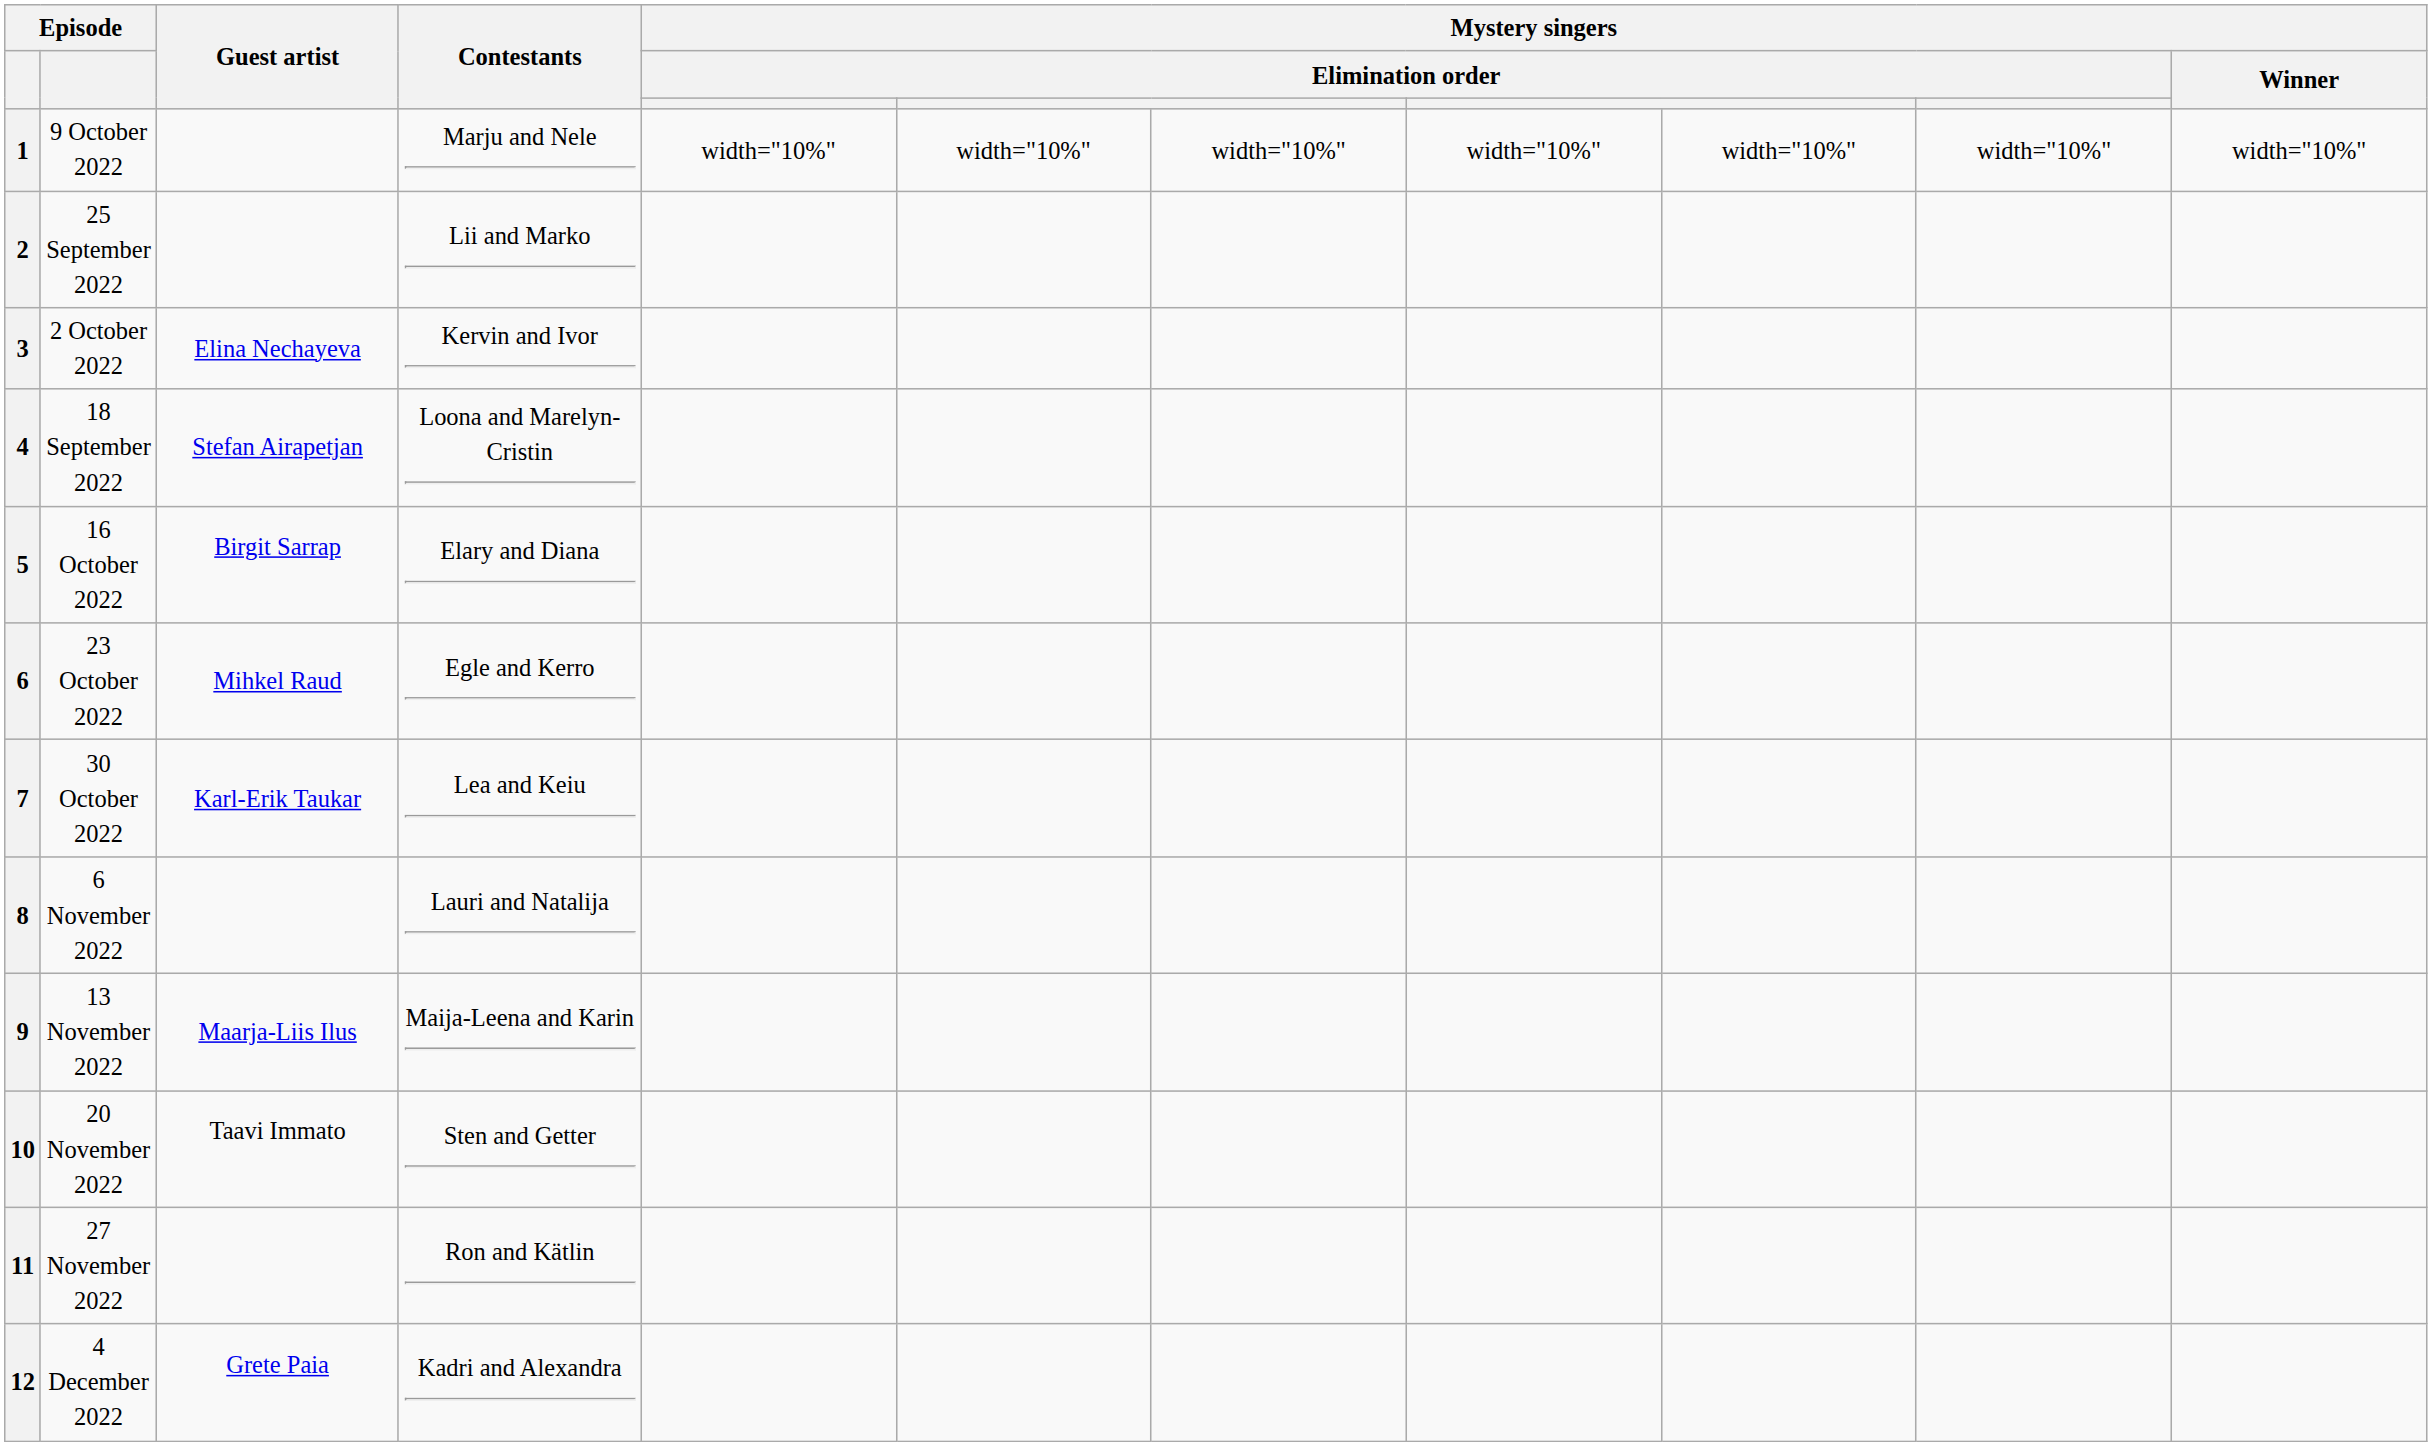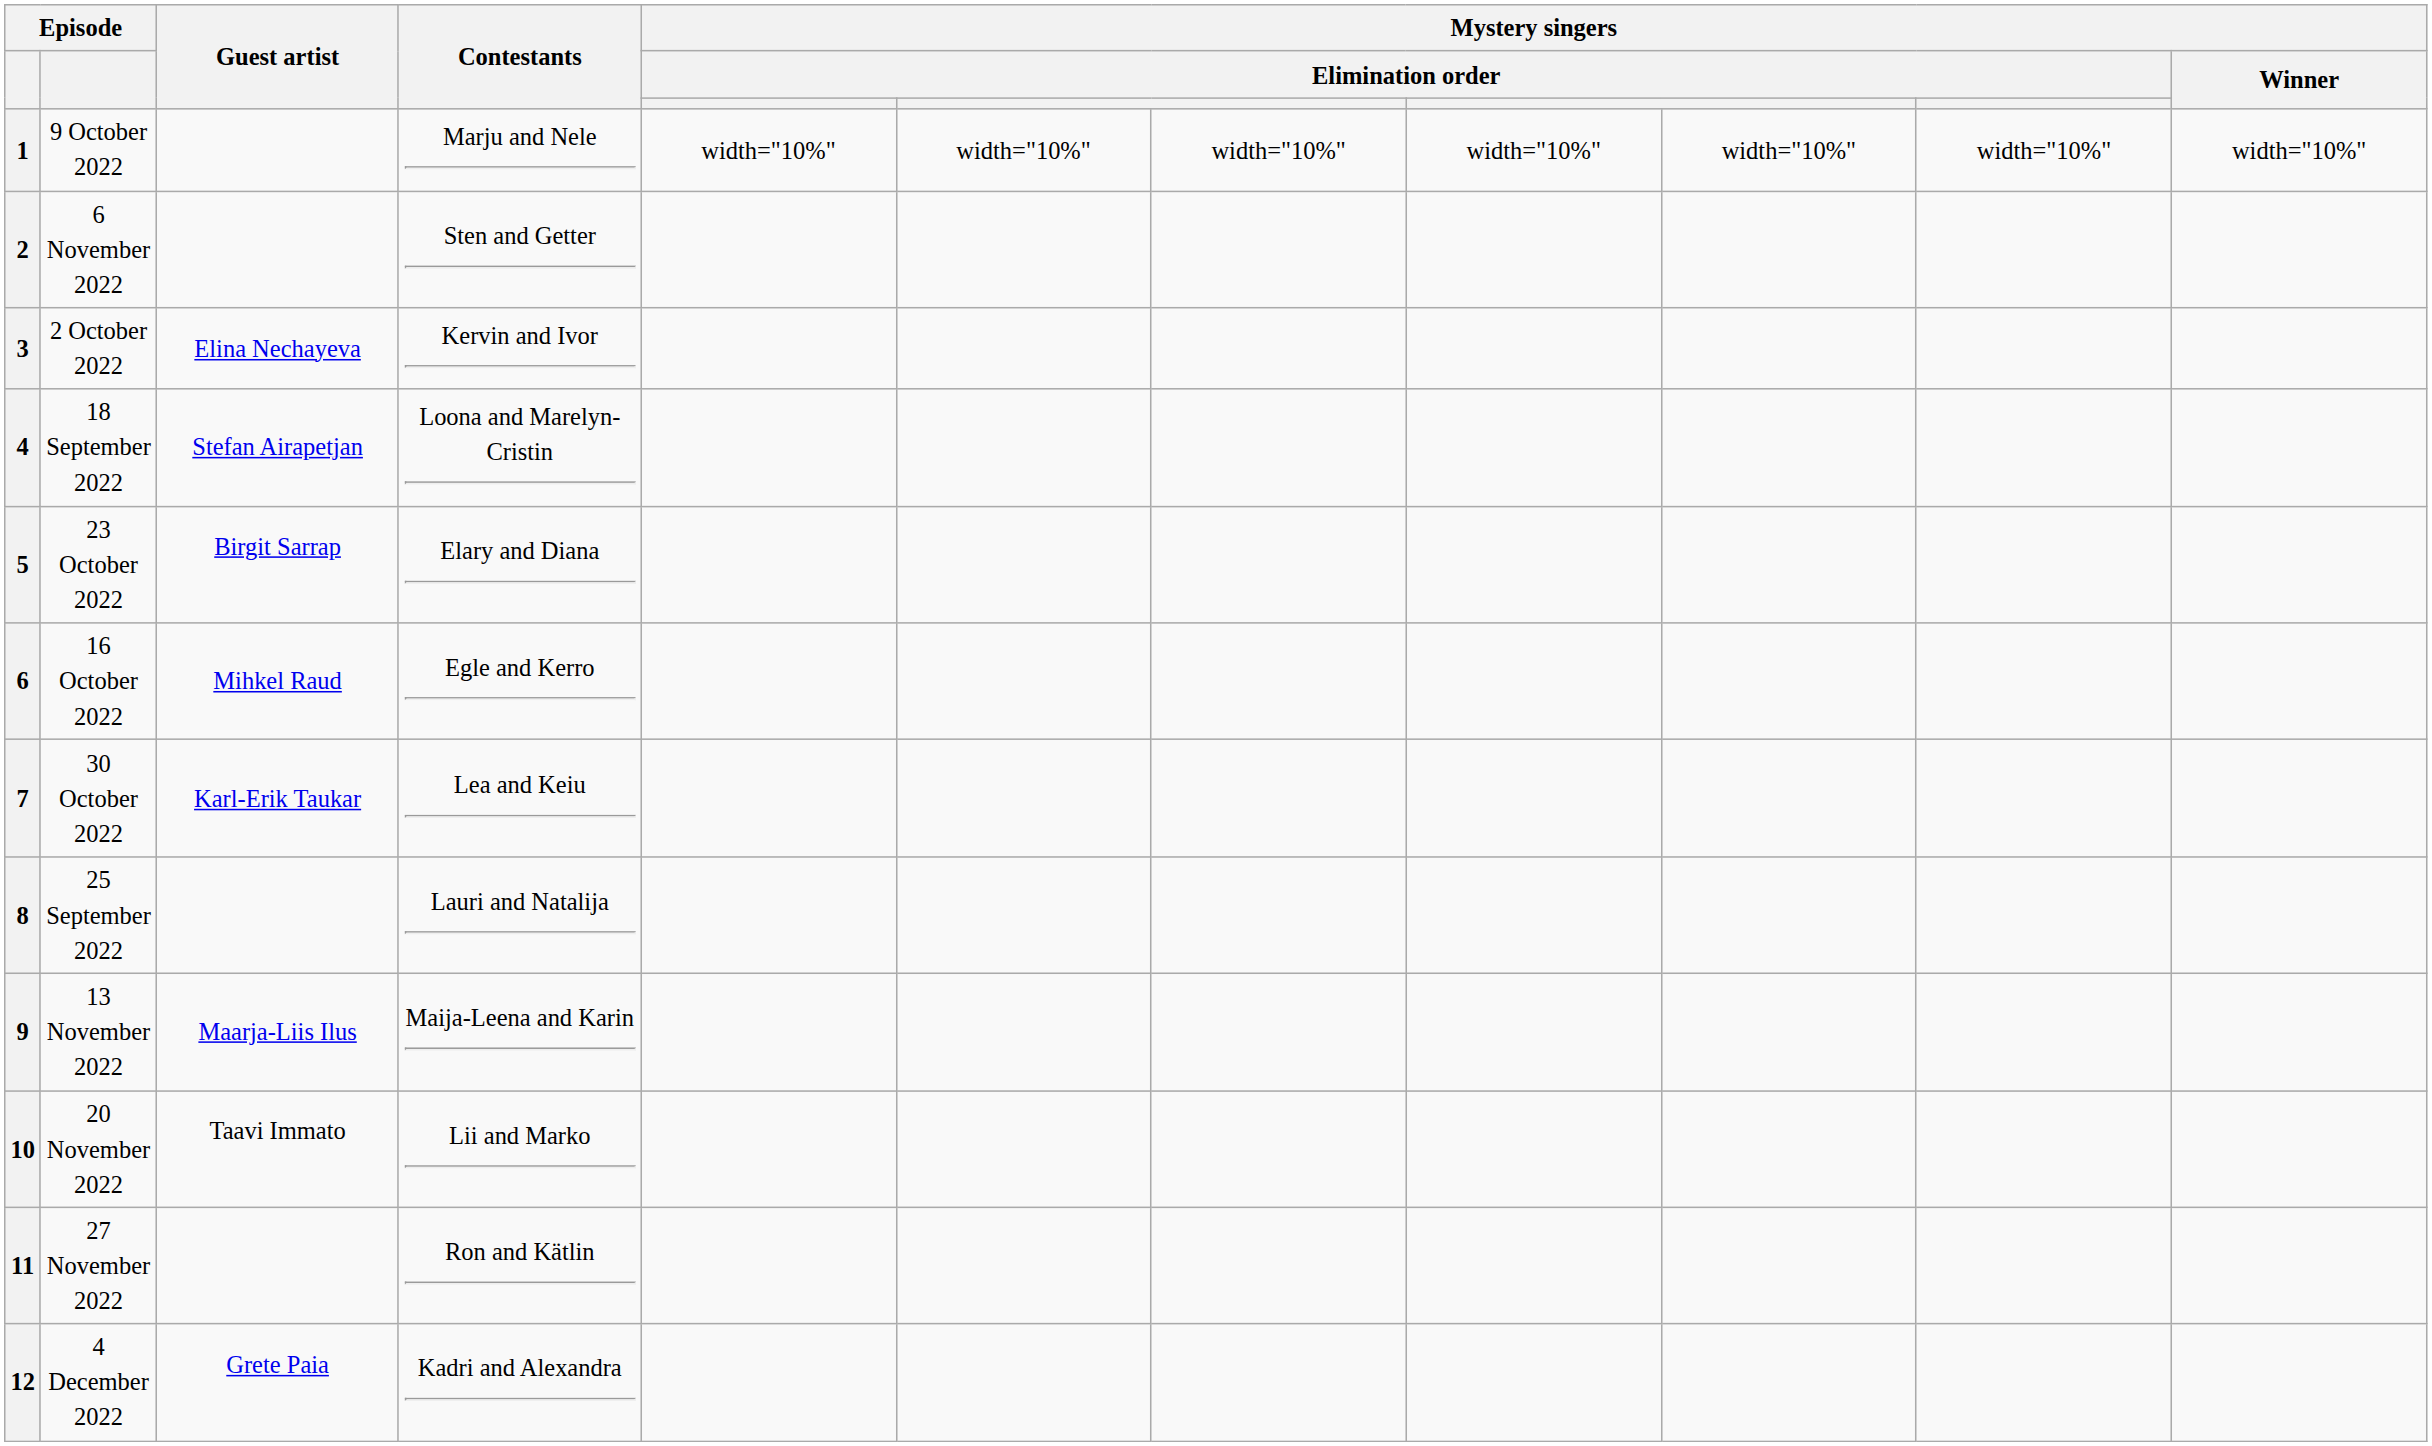(99, 249) 25 September 2022 -> (99, 249) 6 November 2022
(520, 245) Lii and Marko -> (520, 245) Sten and Getter
(99, 564) 16 October 2022 -> (99, 564) 23 October 2022
(99, 681) 23 October 2022 -> (99, 681) 16 October 2022
(99, 915) 6 November 2022 -> (99, 915) 25 September 2022
(520, 1145) Sten and Getter -> (520, 1145) Lii and Marko
